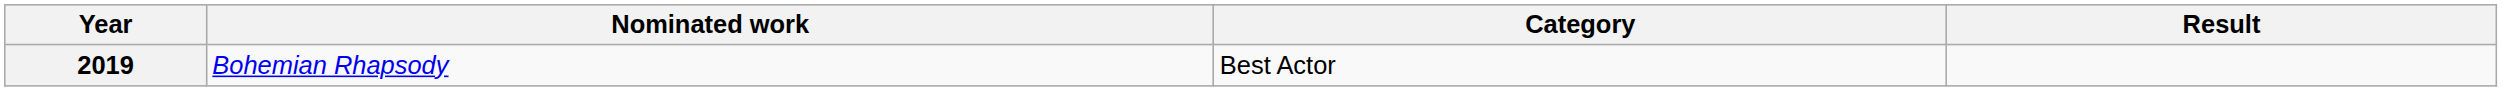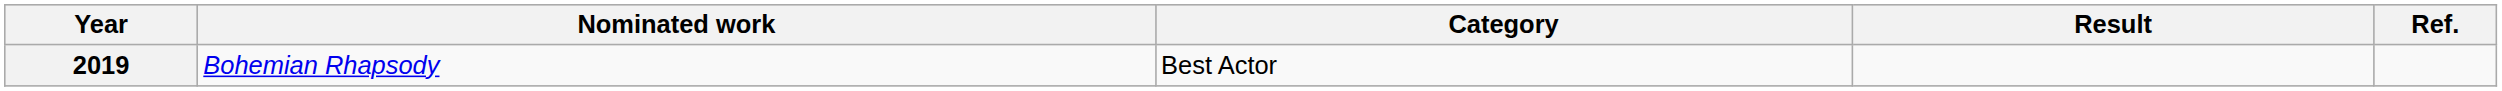+ column: (2435, 24)
